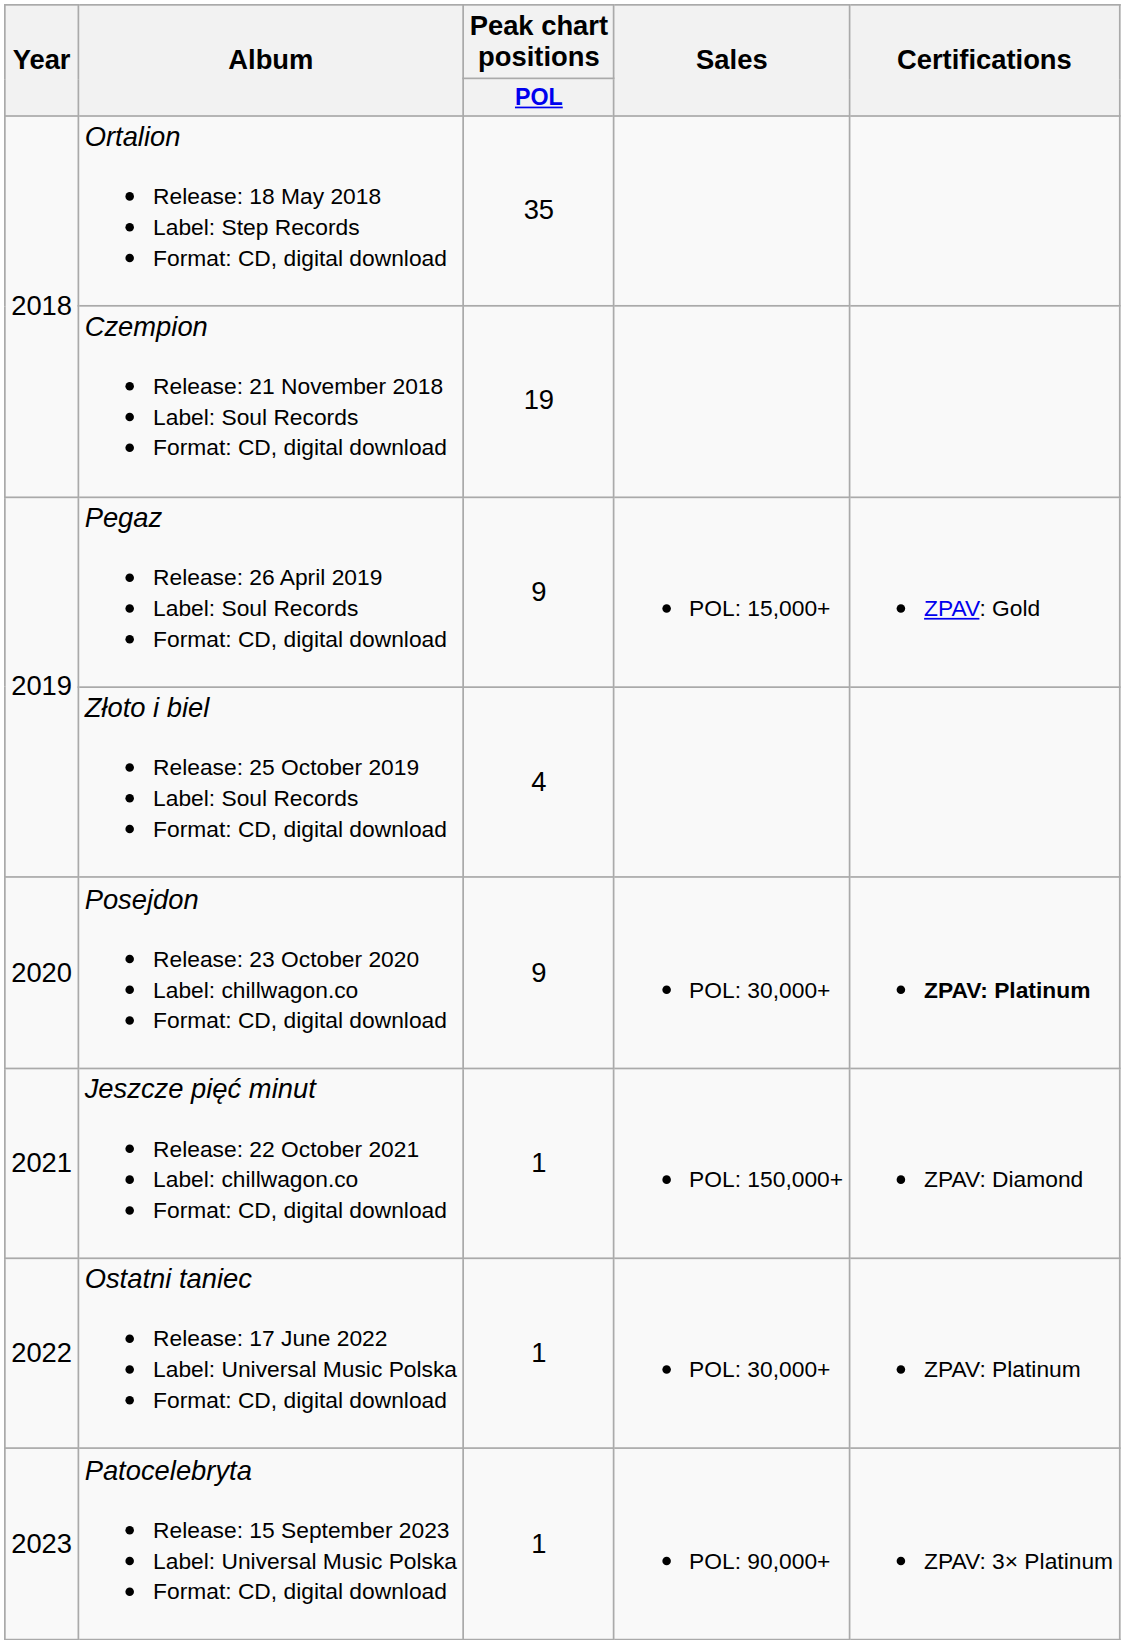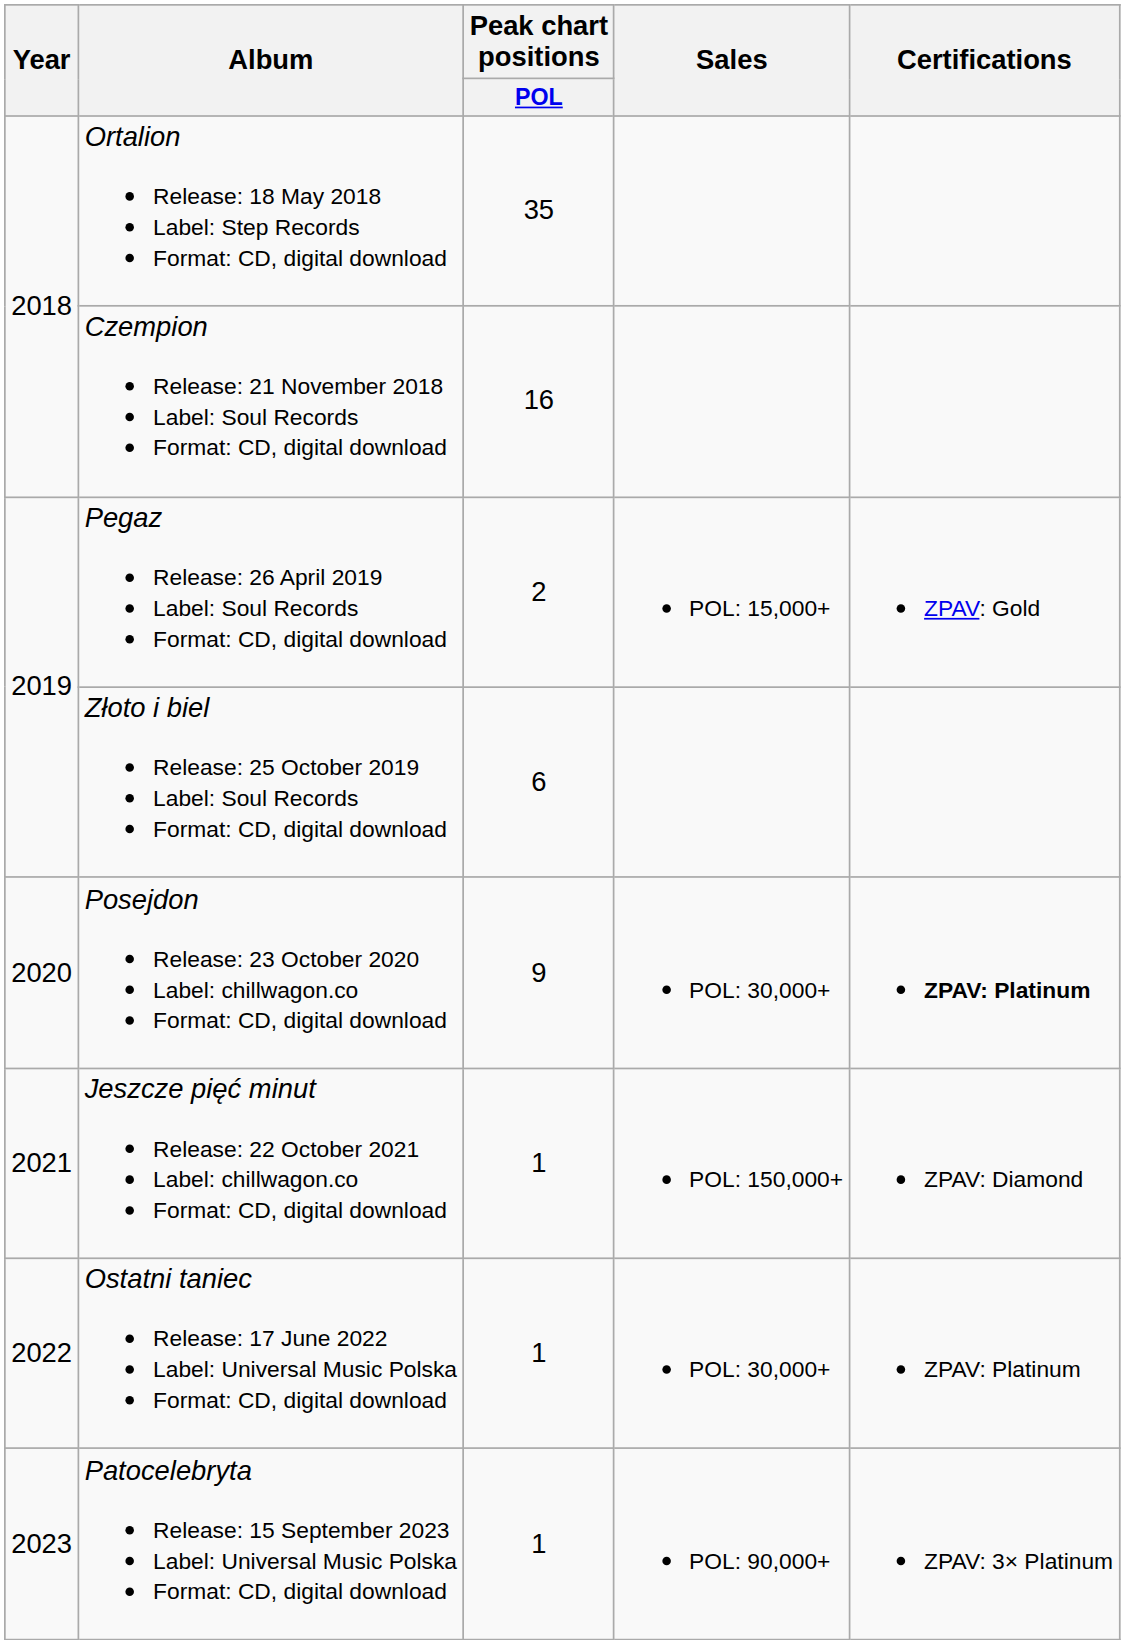(539, 401) 19 -> (539, 401) 16
(539, 591) 9 -> (539, 591) 2
(539, 781) 4 -> (539, 781) 6
